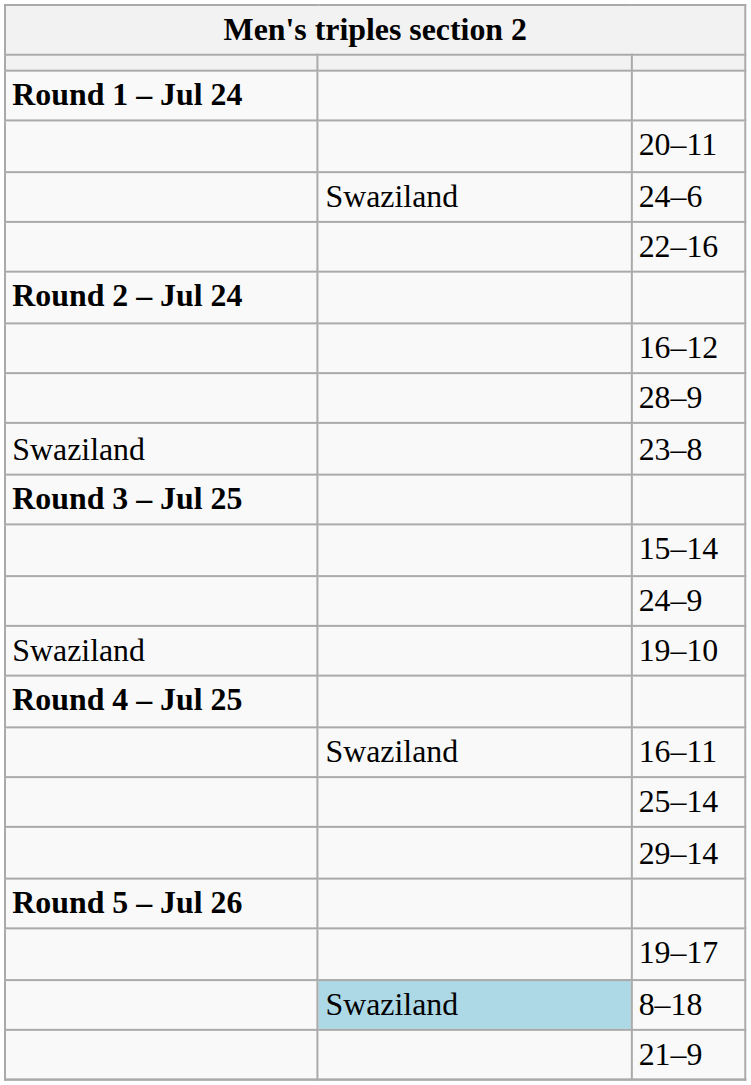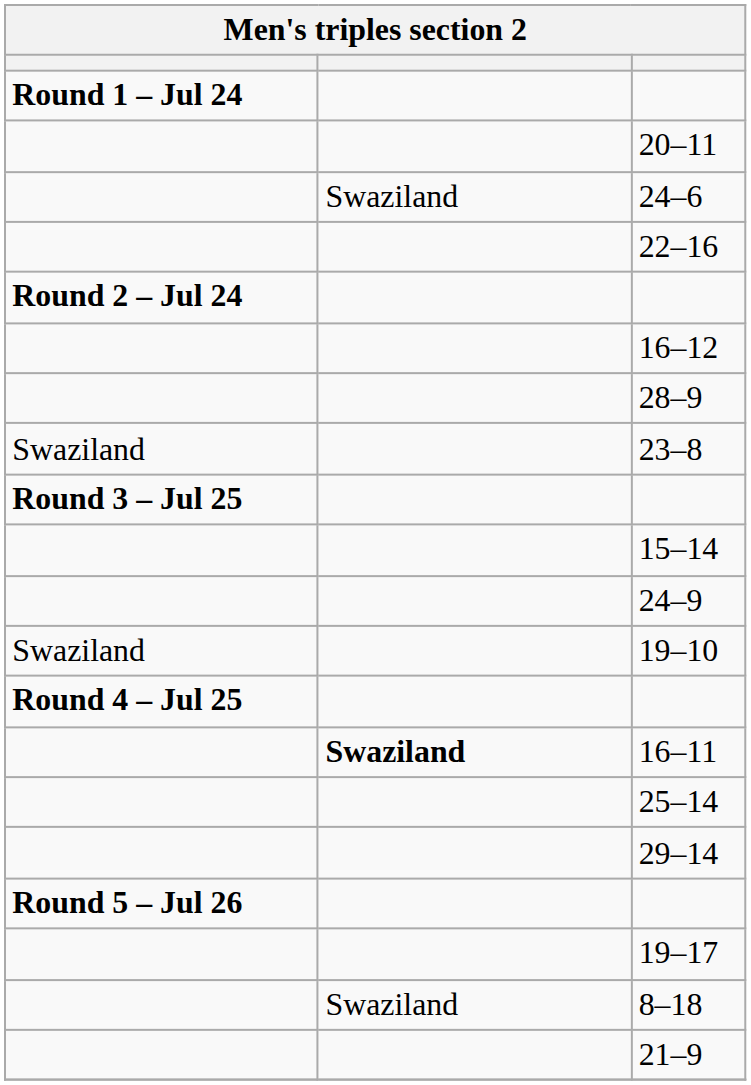(392, 751) normal -> (395, 751) bold
(392, 1003) lightblue background -> (392, 1003) no background
